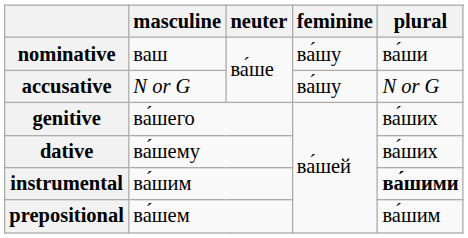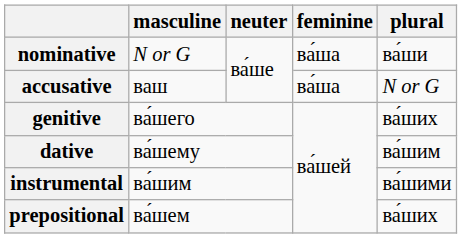(150, 53) ваш -> (162, 53) N or G
(319, 53) ва́шу -> (318, 53) ва́ша
(162, 86) N or G -> (150, 86) ваш
(319, 86) ва́шу -> (318, 86) ва́ша
(410, 151) ва́ших -> (411, 151) ва́шим
(420, 183) bold -> (417, 183) normal
(411, 216) ва́шим -> (410, 216) ва́ших
